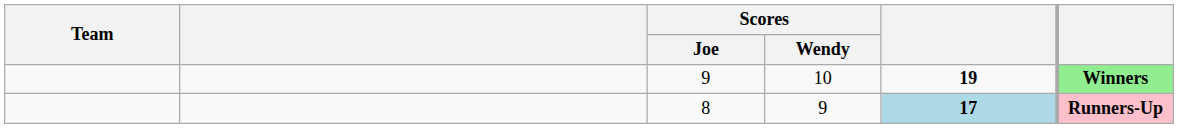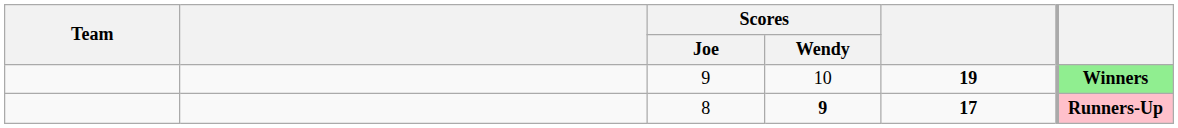(823, 108) normal -> (823, 108) bold
(968, 108) lightblue background -> (968, 108) no background
